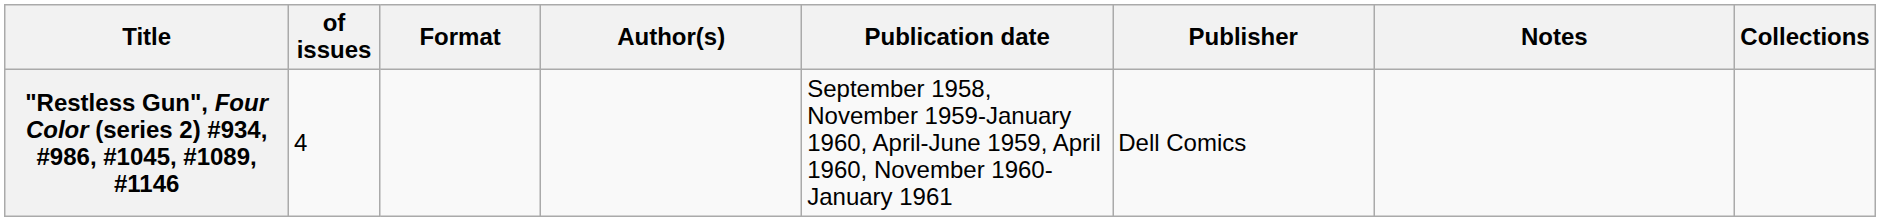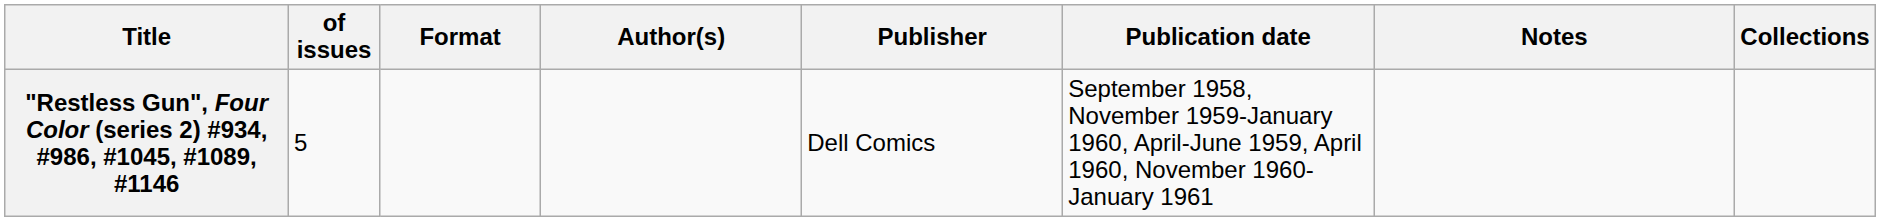columns swapped: (1243, 37) <-> (957, 37)
(301, 142) 4 -> (301, 142) 5
